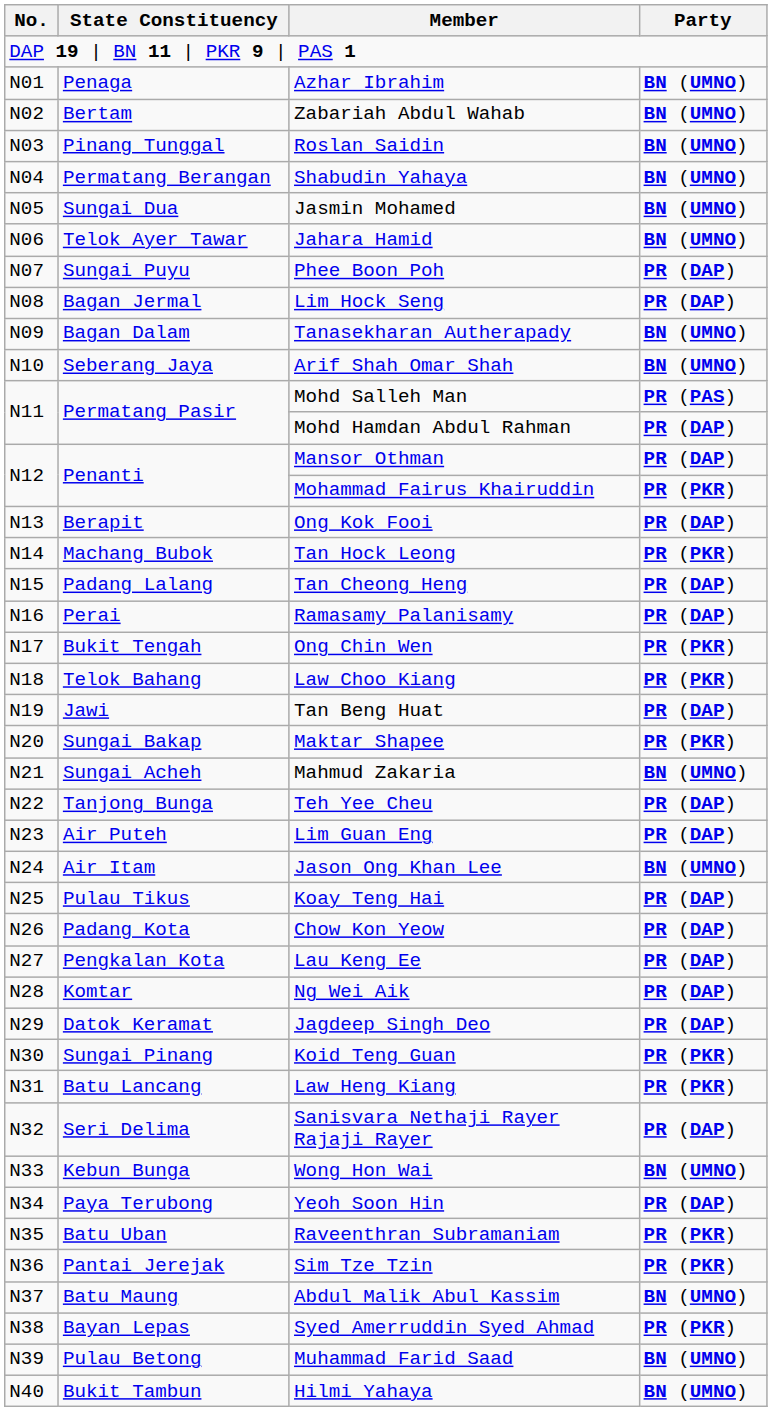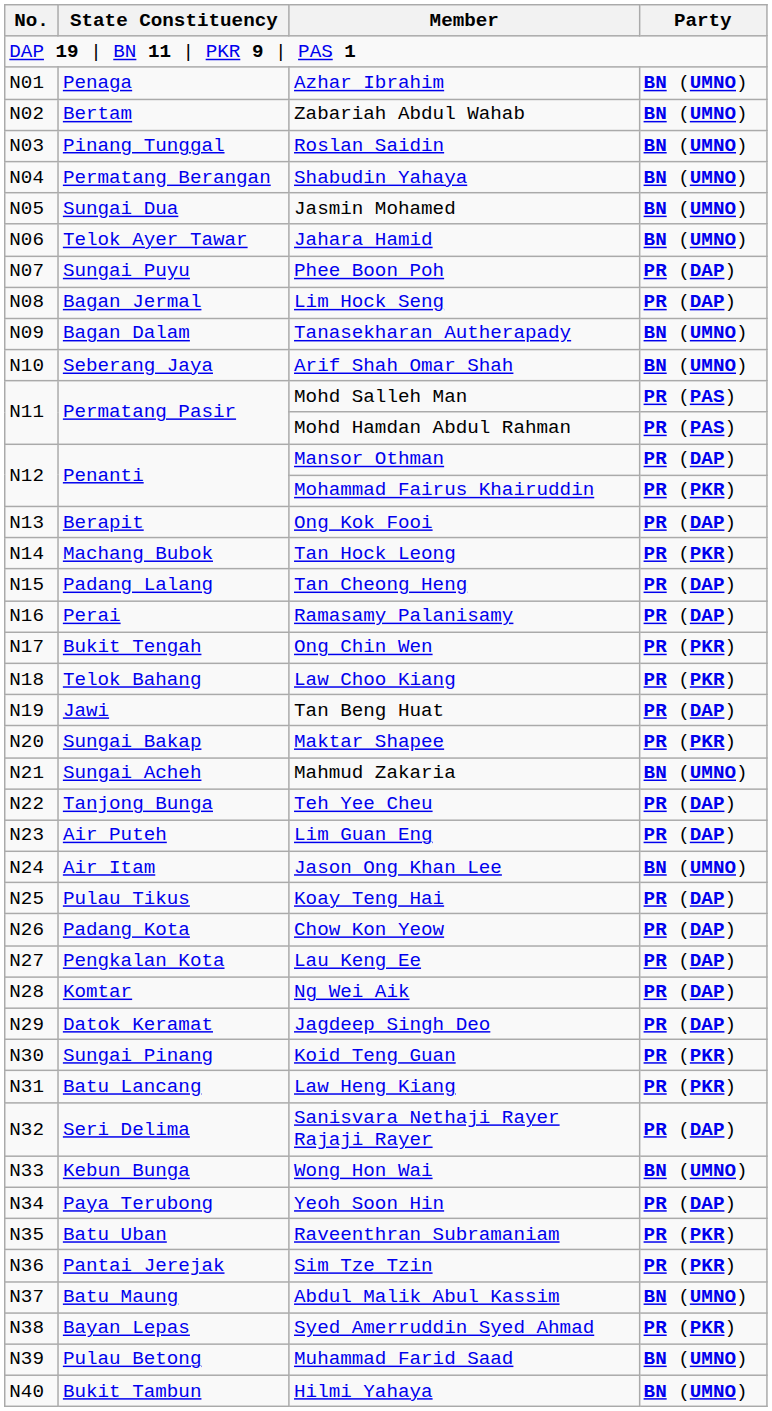(690, 428) PR (DAP) -> (690, 428) PR (PAS)
